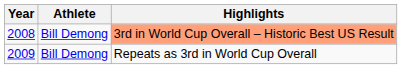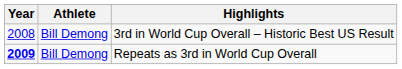(254, 34) lightsalmon background -> (254, 34) no background
(21, 53) normal -> (21, 53) bold
